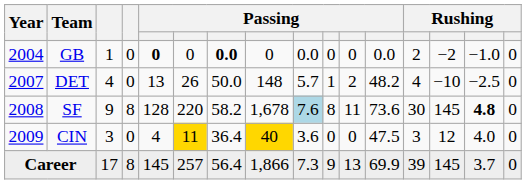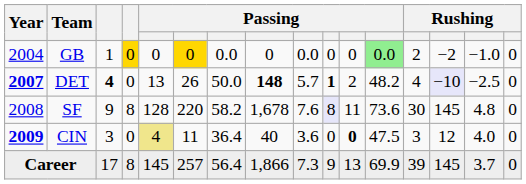(130, 54) no background -> (130, 54) gold background
(156, 54) bold -> (156, 54) normal
(190, 54) no background -> (190, 54) gold background
(226, 54) bold -> (226, 54) normal
(384, 54) no background -> (384, 54) lightgreen background
(26, 81) normal -> (26, 81) bold
(109, 81) normal -> (109, 81) bold
(269, 81) normal -> (269, 81) bold
(331, 81) normal -> (331, 81) bold
(447, 81) no background -> (447, 81) lavender background
(308, 109) lightblue background -> (308, 109) no background
(331, 109) no background -> (331, 109) lavender background
(484, 109) bold -> (484, 109) normal
(26, 137) normal -> (26, 137) bold
(156, 137) no background -> (156, 137) khaki background
(190, 137) gold background -> (190, 137) no background
(269, 137) gold background -> (269, 137) no background
(352, 137) normal -> (352, 137) bold
